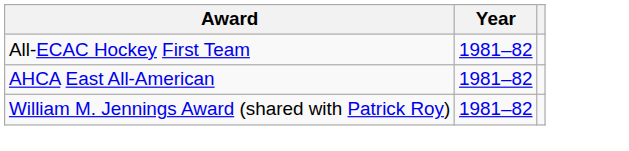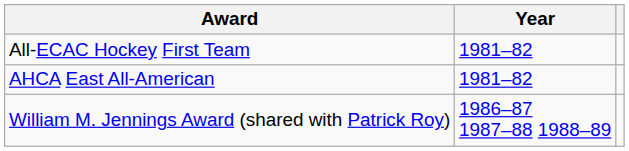(496, 109) 1981–82 -> (535, 119) 1986–87 1987–88 1988–89
